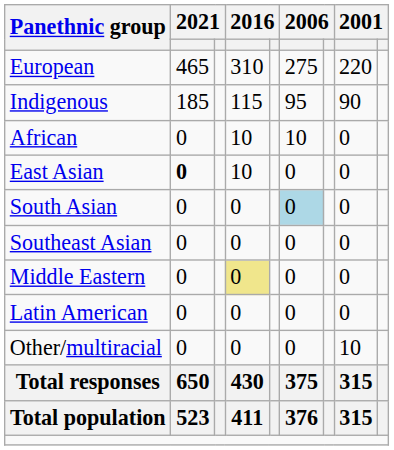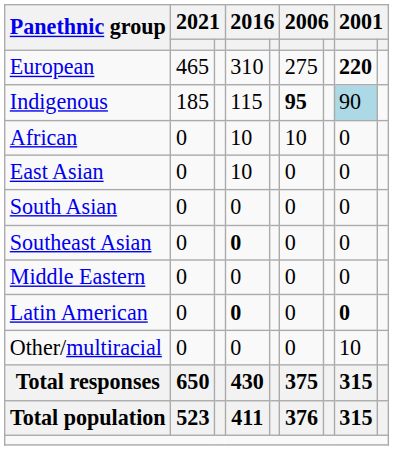(356, 67) normal -> (356, 67) bold
(296, 102) normal -> (296, 102) bold
(350, 102) no background -> (350, 102) lightblue background
(182, 172) bold -> (182, 172) normal
(290, 207) lightblue background -> (290, 207) no background
(236, 242) normal -> (236, 242) bold
(236, 277) khaki background -> (236, 277) no background
(236, 312) normal -> (236, 312) bold
(345, 312) normal -> (345, 312) bold
